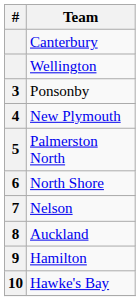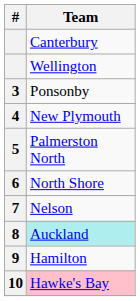(59, 233) no background -> (59, 233) paleturquoise background
(70, 283) no background -> (70, 283) pink background
